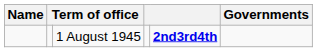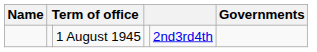(185, 36) bold -> (183, 36) normal
